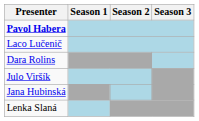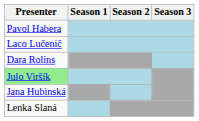(36, 28) bold -> (34, 28) normal
(29, 76) no background -> (29, 76) lightgreen background
